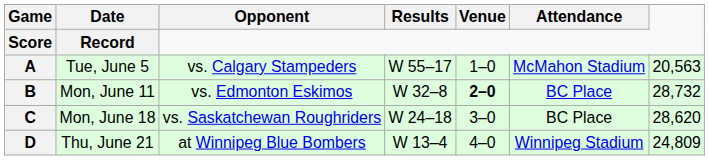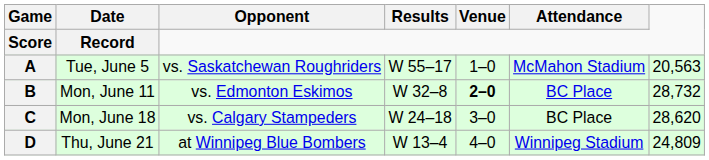(272, 67) vs. Calgary Stampeders -> (272, 67) vs. Saskatchewan Roughriders
(272, 117) vs. Saskatchewan Roughriders -> (272, 117) vs. Calgary Stampeders
